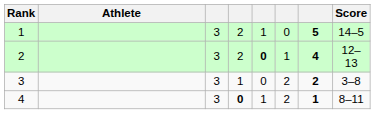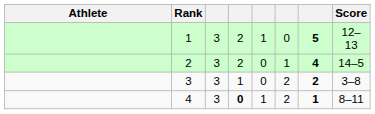columns swapped: (21, 13) <-> (121, 13)
(351, 31) 14–5 -> (351, 38) 12–13
(263, 56) bold -> (263, 63) normal
(351, 56) 12–13 -> (351, 63) 14–5
